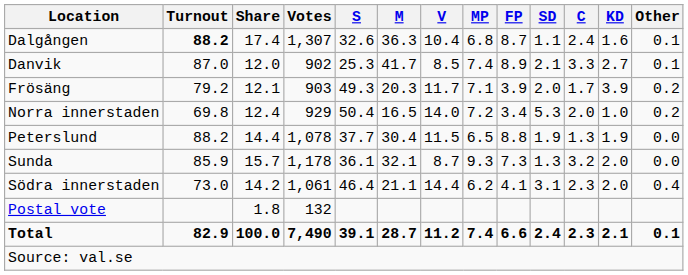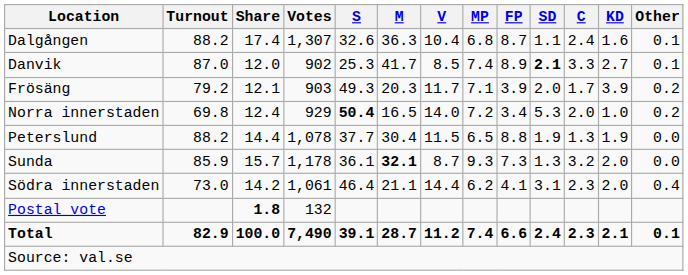(211, 41) bold -> (211, 41) normal
(547, 65) normal -> (547, 65) bold
(357, 113) normal -> (357, 113) bold
(399, 162) normal -> (399, 162) bold
(267, 210) normal -> (267, 210) bold
